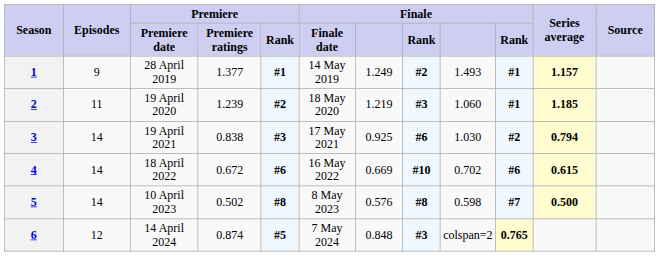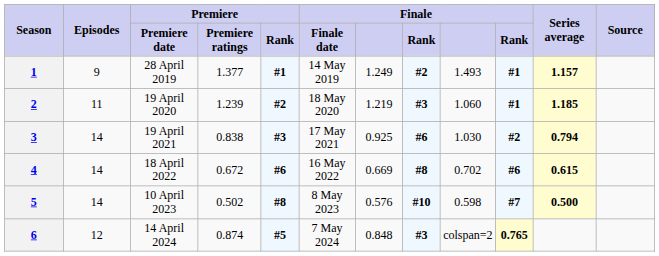(421, 169) #10 -> (421, 169) #8
(421, 202) #8 -> (421, 202) #10
